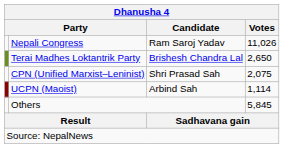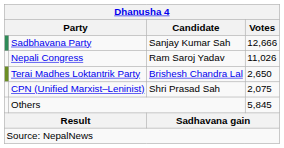+ row: (51, 43)
- row: (44, 89)
